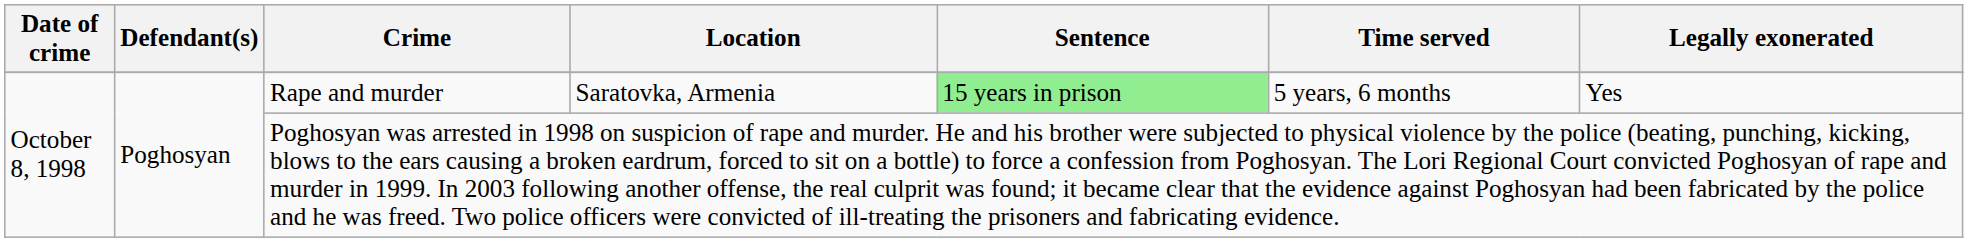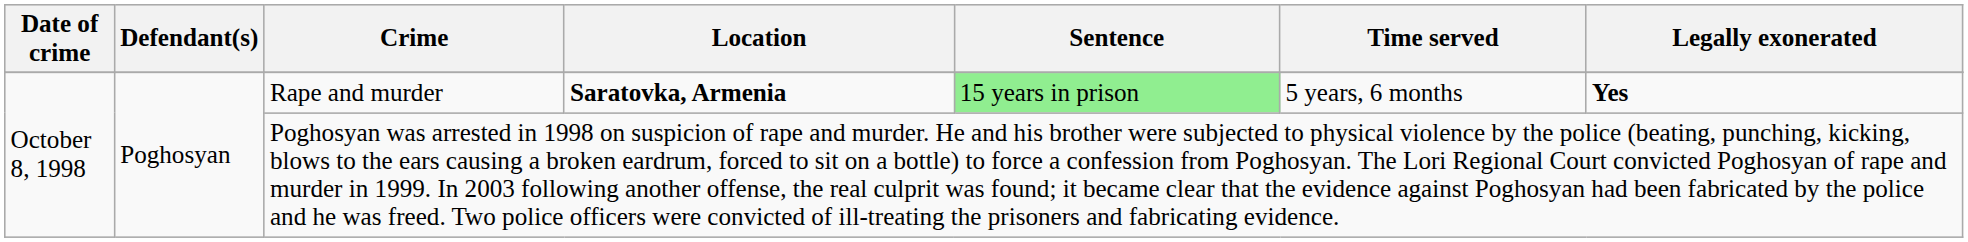(675, 92) normal -> (678, 92) bold
(1604, 92) normal -> (1610, 92) bold
